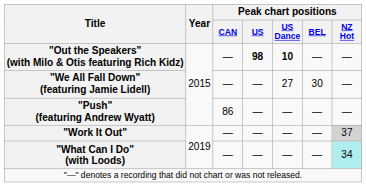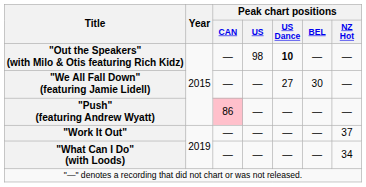(258, 57) bold -> (258, 57) normal
(228, 111) no background -> (228, 111) pink background
(347, 133) lightgrey background -> (347, 133) no background
(347, 155) paleturquoise background -> (347, 155) no background
